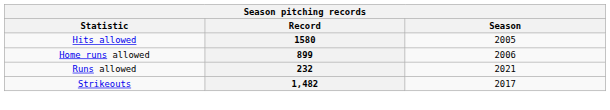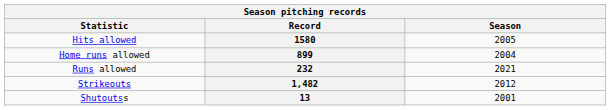(505, 55) 2006 -> (505, 55) 2004
(505, 84) 2017 -> (505, 84) 2012
+ row: (305, 98)
